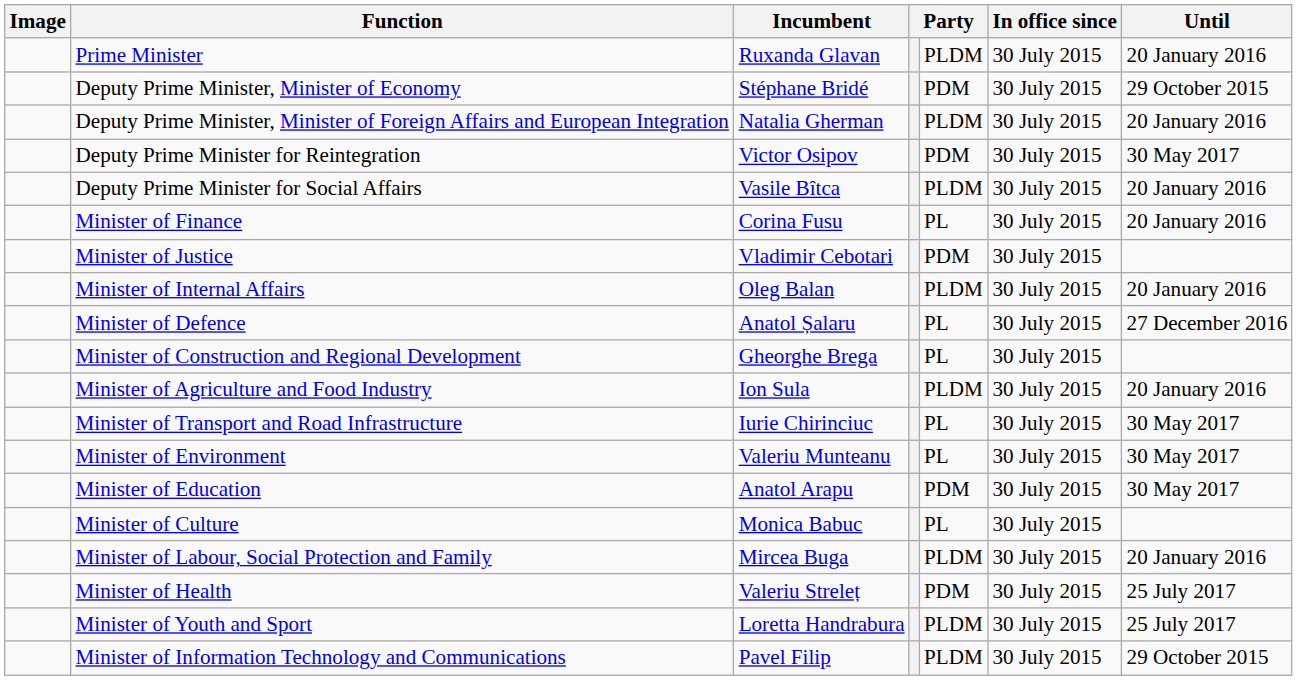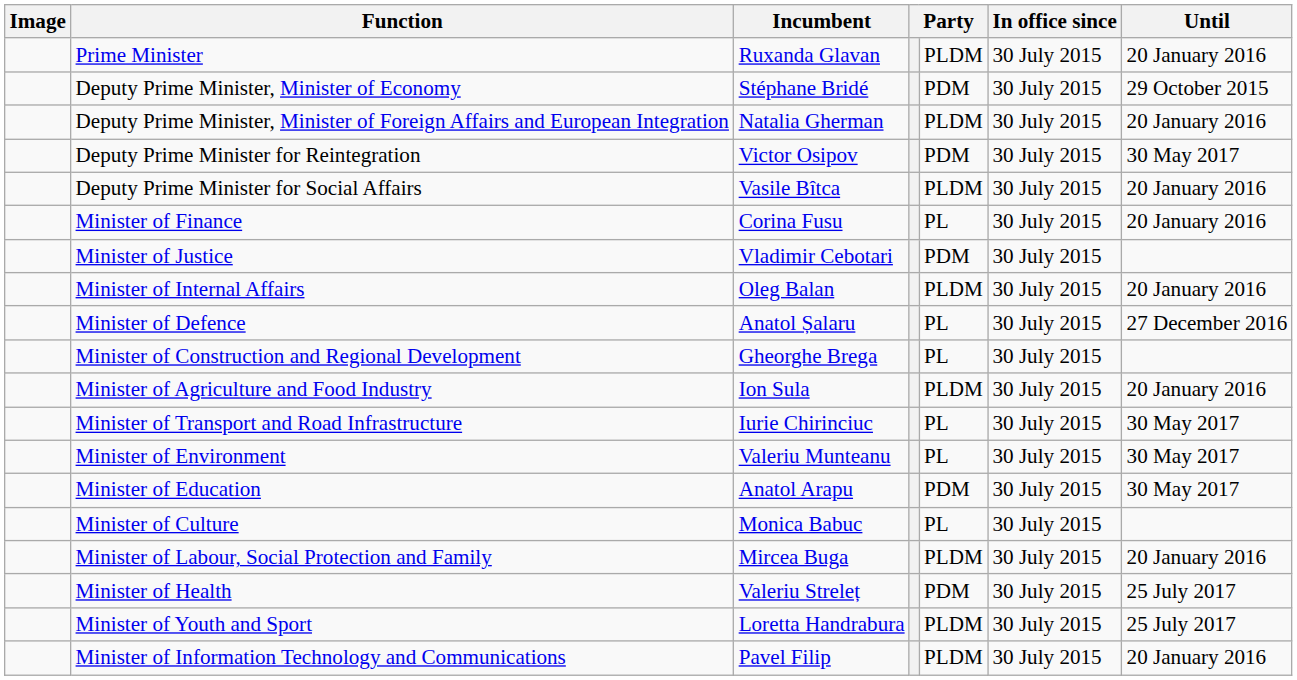(1198, 657) 29 October 2015 -> (1196, 657) 20 January 2016
